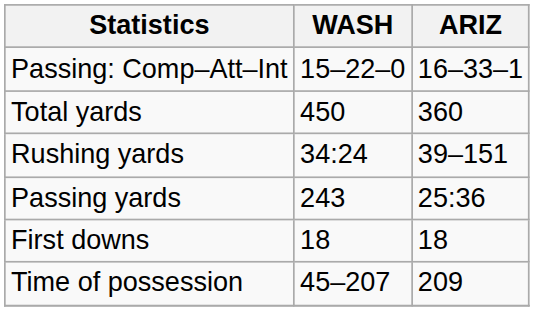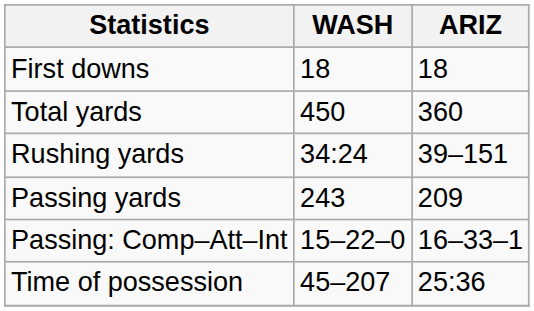rows swapped: (80, 240) <-> (149, 68)
(452, 197) 25:36 -> (440, 197) 209
(440, 283) 209 -> (452, 283) 25:36
